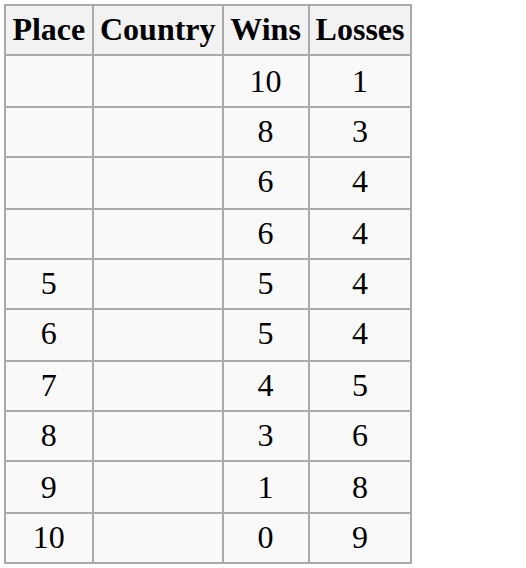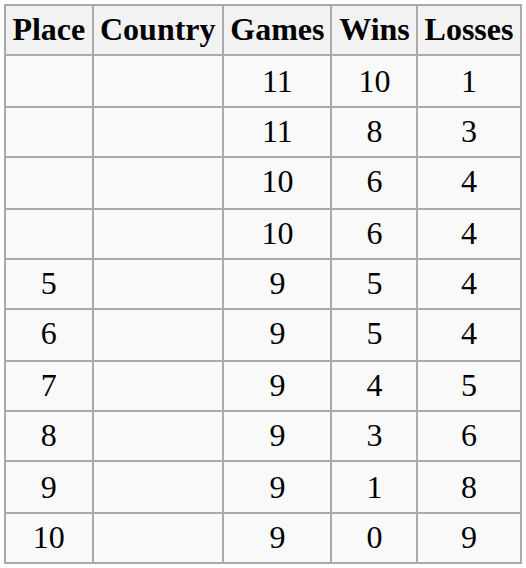+ column: (277, 29)
